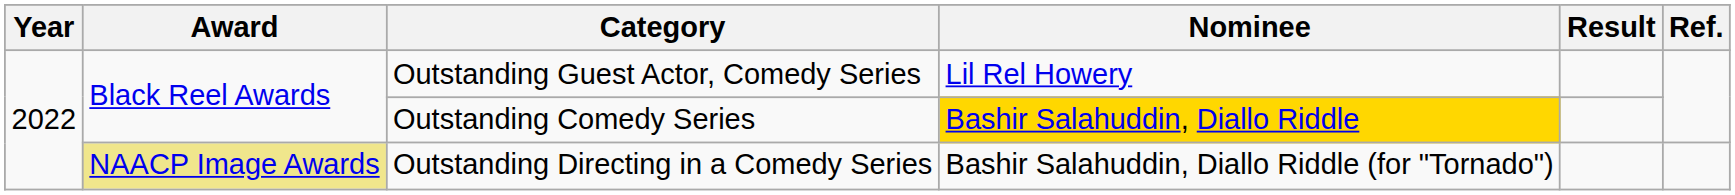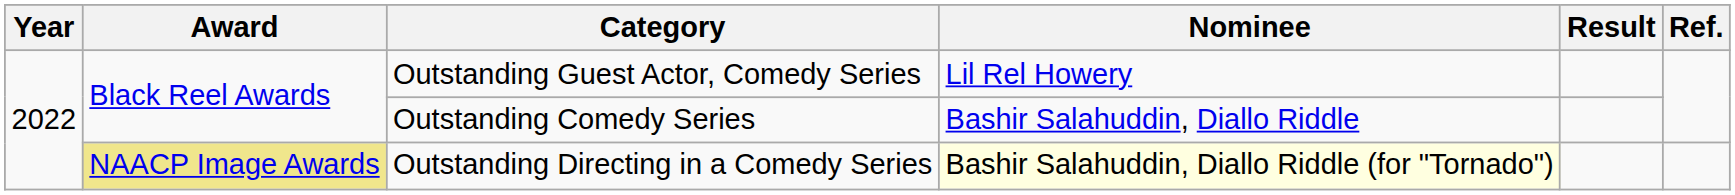(1152, 119) gold background -> (1152, 119) no background
(1250, 165) no background -> (1250, 165) lightyellow background
